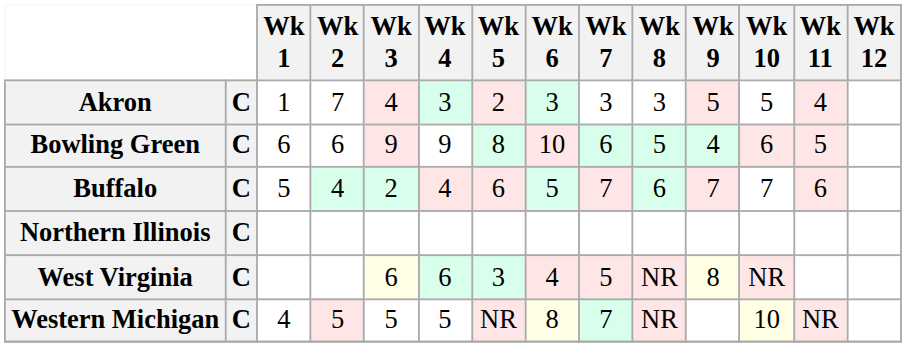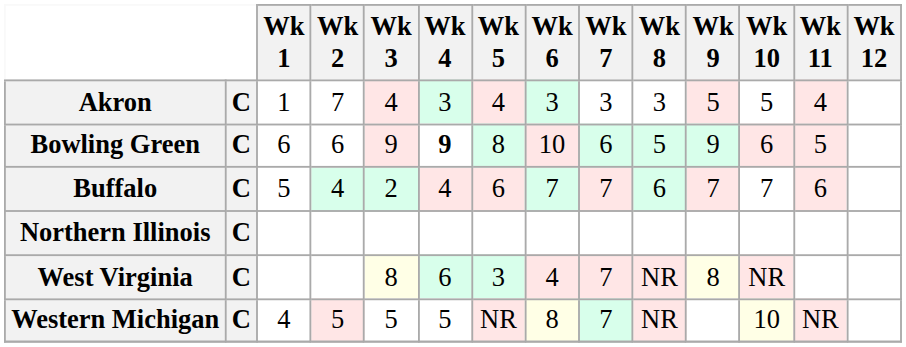(498, 101) 2 -> (498, 101) 4
(445, 145) normal -> (445, 145) bold
(713, 145) 4 -> (713, 145) 9
(552, 189) 5 -> (552, 189) 7
(391, 276) 6 -> (391, 276) 8
(606, 276) 5 -> (606, 276) 7
